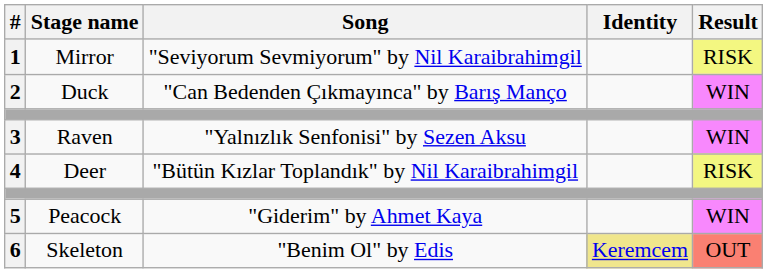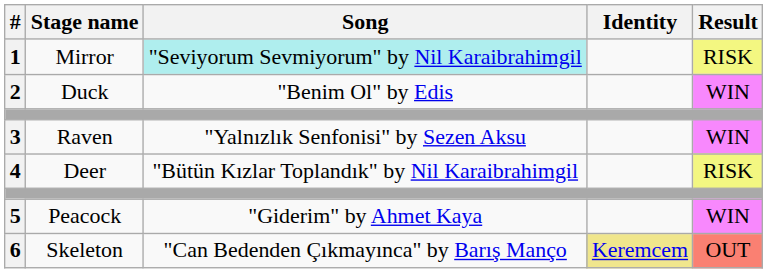(365, 56) no background -> (365, 56) paleturquoise background
(365, 91) "Can Bedenden Çıkmayınca" by Barış Manço -> (365, 91) "Benim Ol" by Edis
(365, 250) "Benim Ol" by Edis -> (365, 250) "Can Bedenden Çıkmayınca" by Barış Manço
